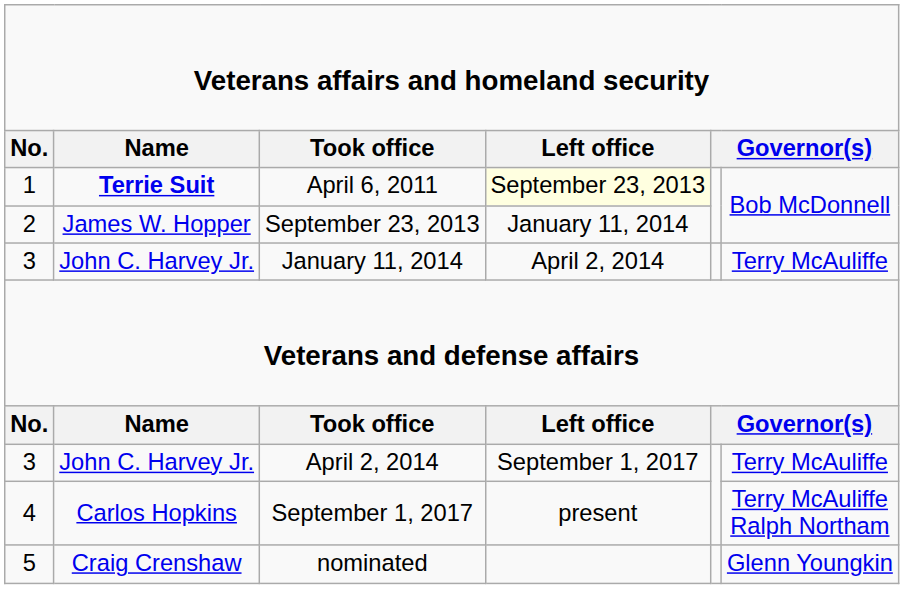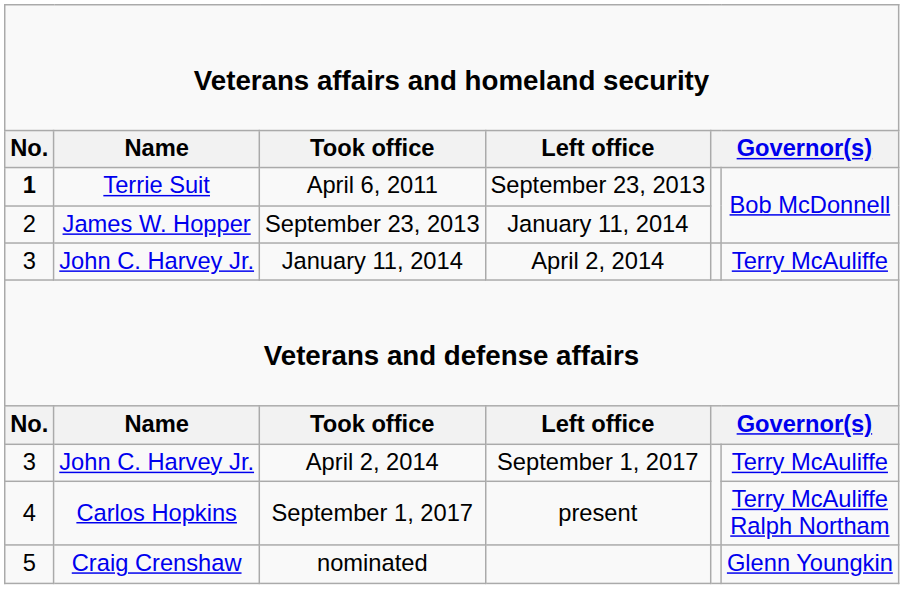(29, 186) normal -> (29, 186) bold
(157, 186) bold -> (157, 186) normal
(598, 186) lightyellow background -> (598, 186) no background
